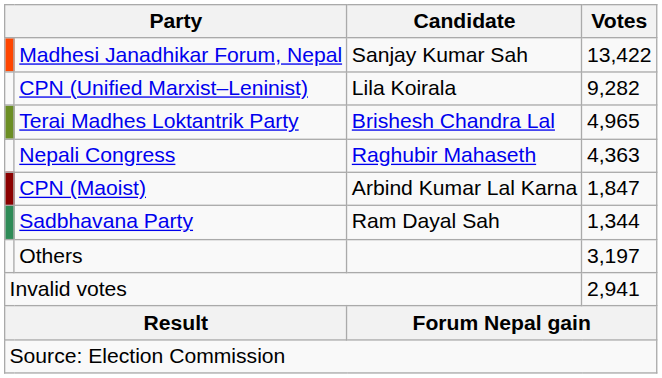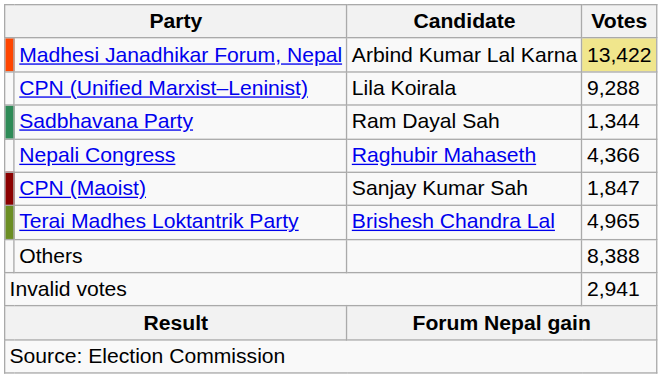(440, 54) Sanjay Kumar Sah -> (465, 54) Arbind Kumar Lal Karna
(619, 54) no background -> (619, 54) khaki background
(613, 88) 9,282 -> (613, 88) 9,288
rows swapped: (159, 121) <-> (106, 222)
(613, 155) 4,363 -> (613, 155) 4,366
(465, 188) Arbind Kumar Lal Karna -> (440, 188) Sanjay Kumar Sah
(613, 255) 3,197 -> (613, 255) 8,388
